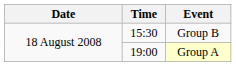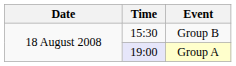(144, 52) no background -> (144, 52) lavender background
